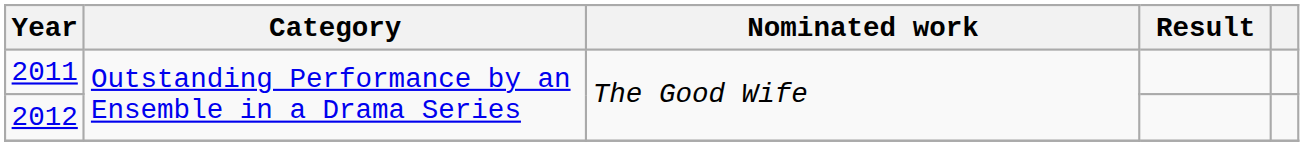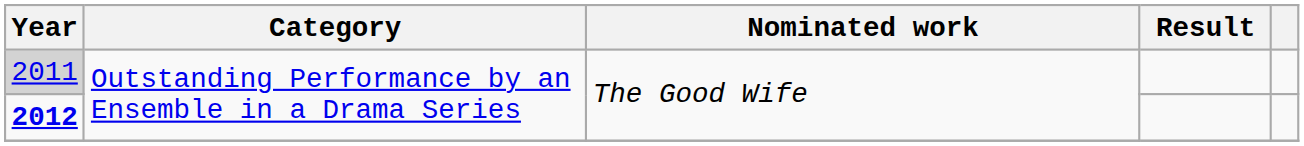(45, 72) no background -> (45, 72) lightgrey background
(45, 117) normal -> (45, 117) bold
